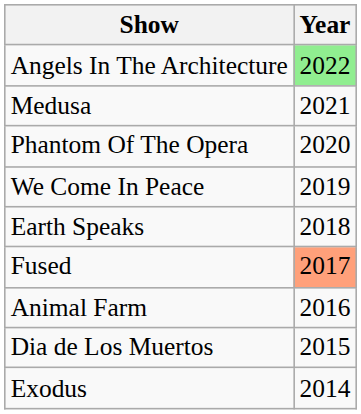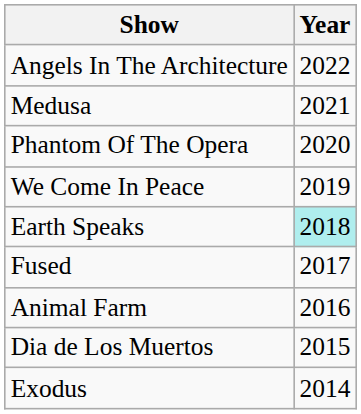(325, 65) lightgreen background -> (325, 65) no background
(325, 226) no background -> (325, 226) paleturquoise background
(325, 266) lightsalmon background -> (325, 266) no background
